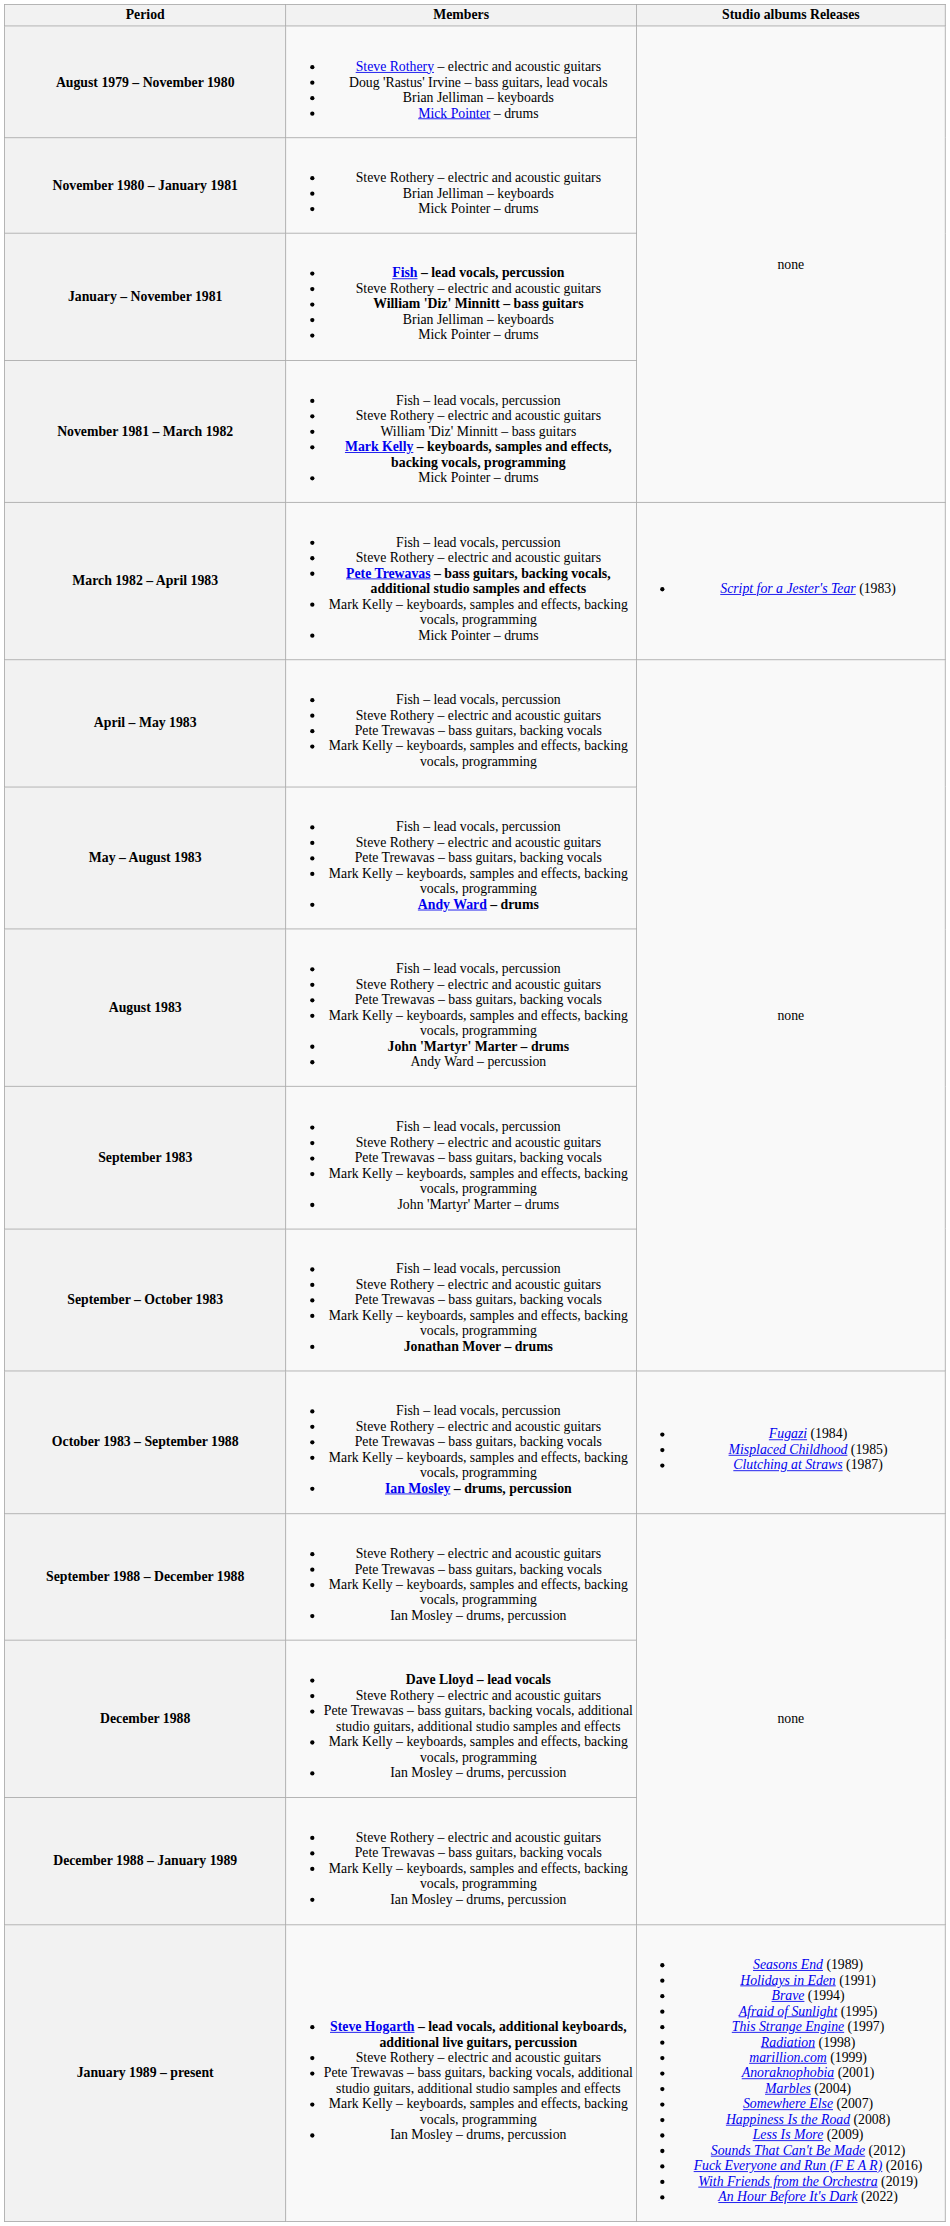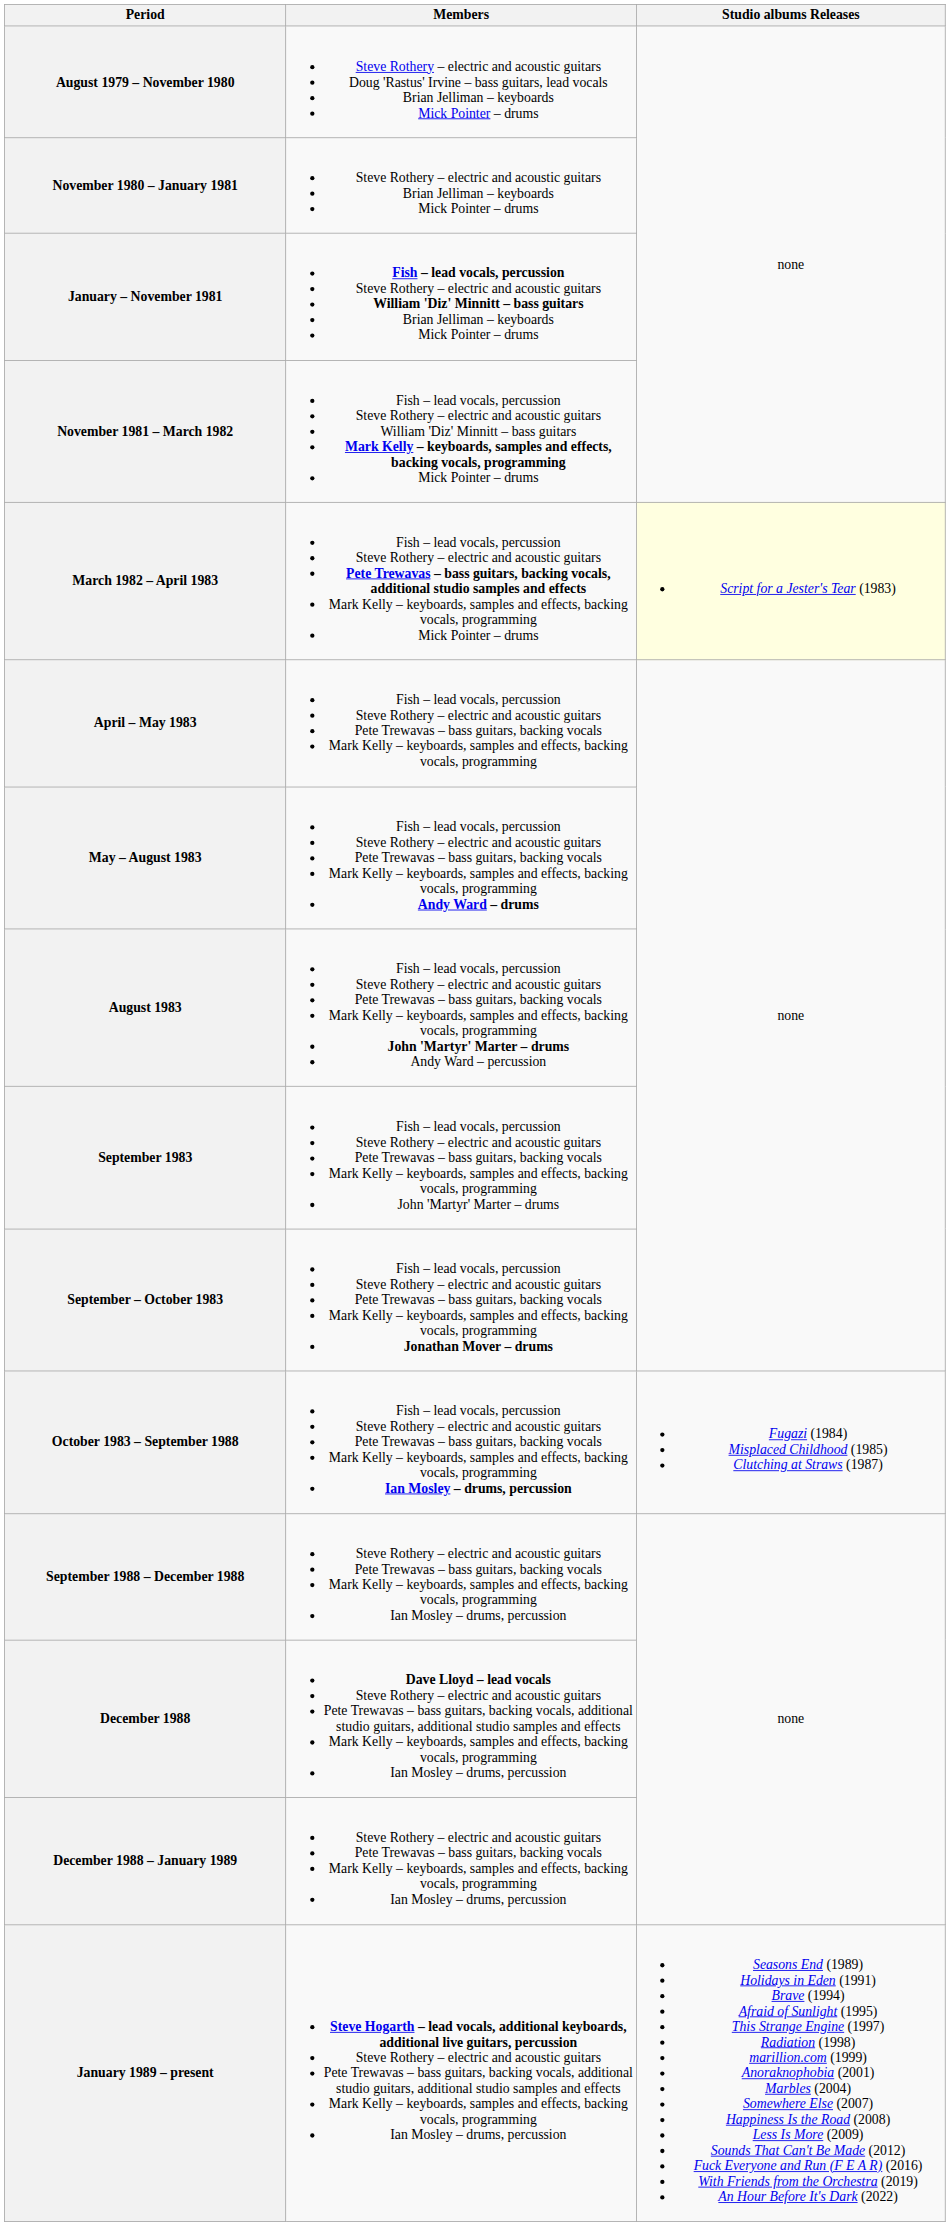(791, 589) no background -> (791, 589) lightyellow background
